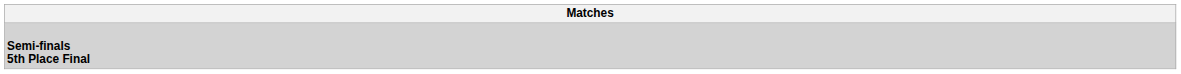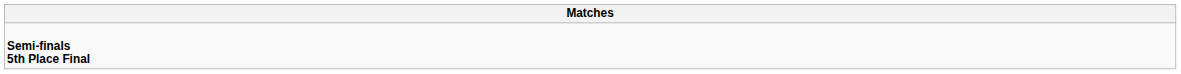(49, 52) lightgrey background -> (49, 52) no background
